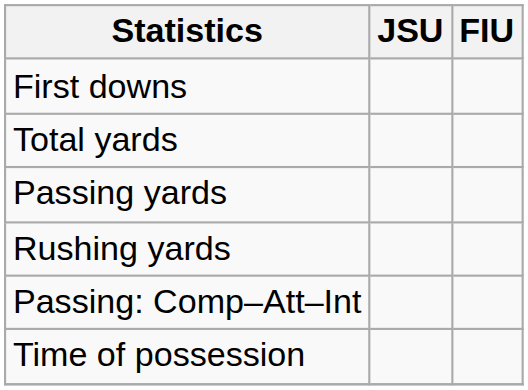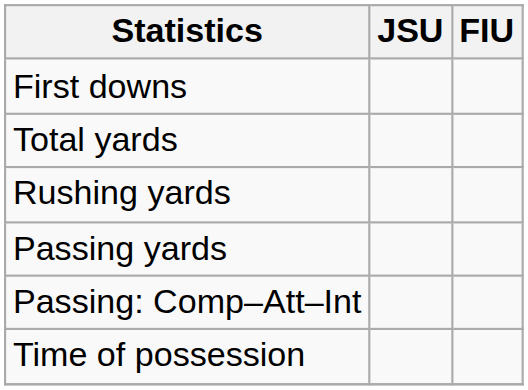rows swapped: (122, 247) <-> (120, 193)
